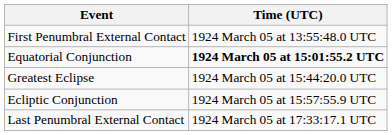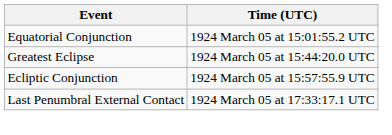- row: (97, 36)
(288, 57) bold -> (282, 36) normal
